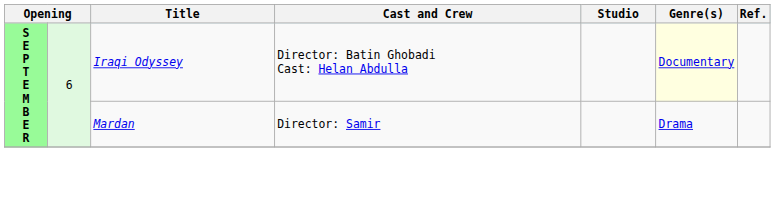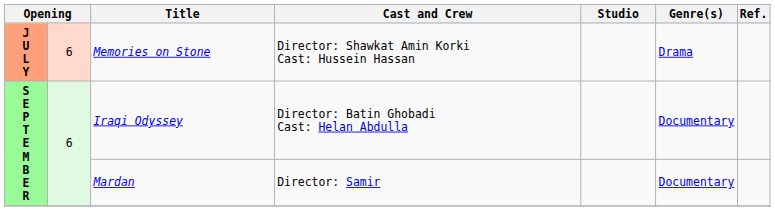+ row: (152, 52)
(696, 62) lightyellow background -> (696, 121) no background
(676, 124) Drama -> (696, 183) Documentary
